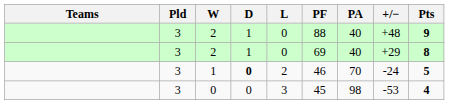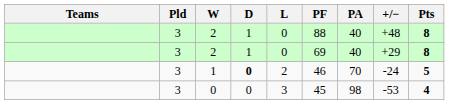(426, 33) 9 -> (426, 33) 8
